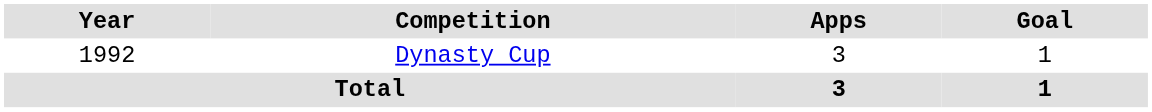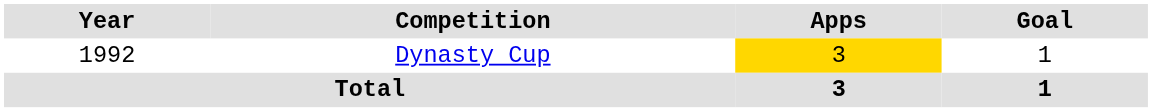(839, 56) no background -> (839, 56) gold background
